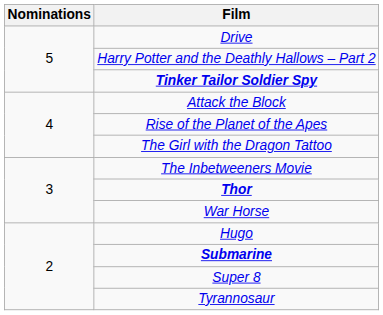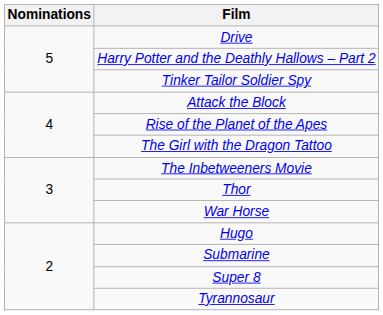(236, 80) bold -> (236, 80) normal
(236, 189) bold -> (236, 189) normal
(236, 255) bold -> (236, 255) normal
